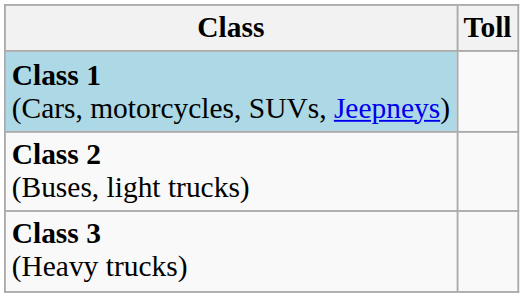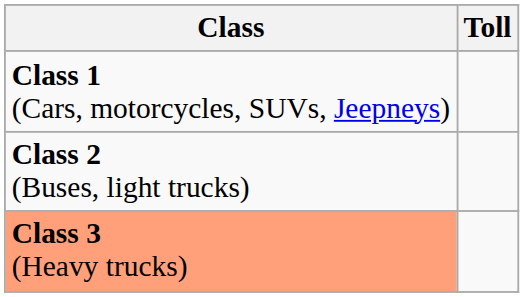(231, 91) lightblue background -> (231, 91) no background
(100, 250) no background -> (100, 250) lightsalmon background
